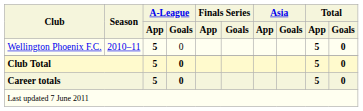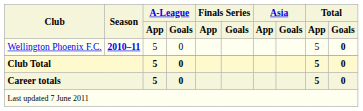(124, 47) normal -> (124, 47) bold
(155, 47) bold -> (155, 47) normal
(317, 47) bold -> (317, 47) normal
